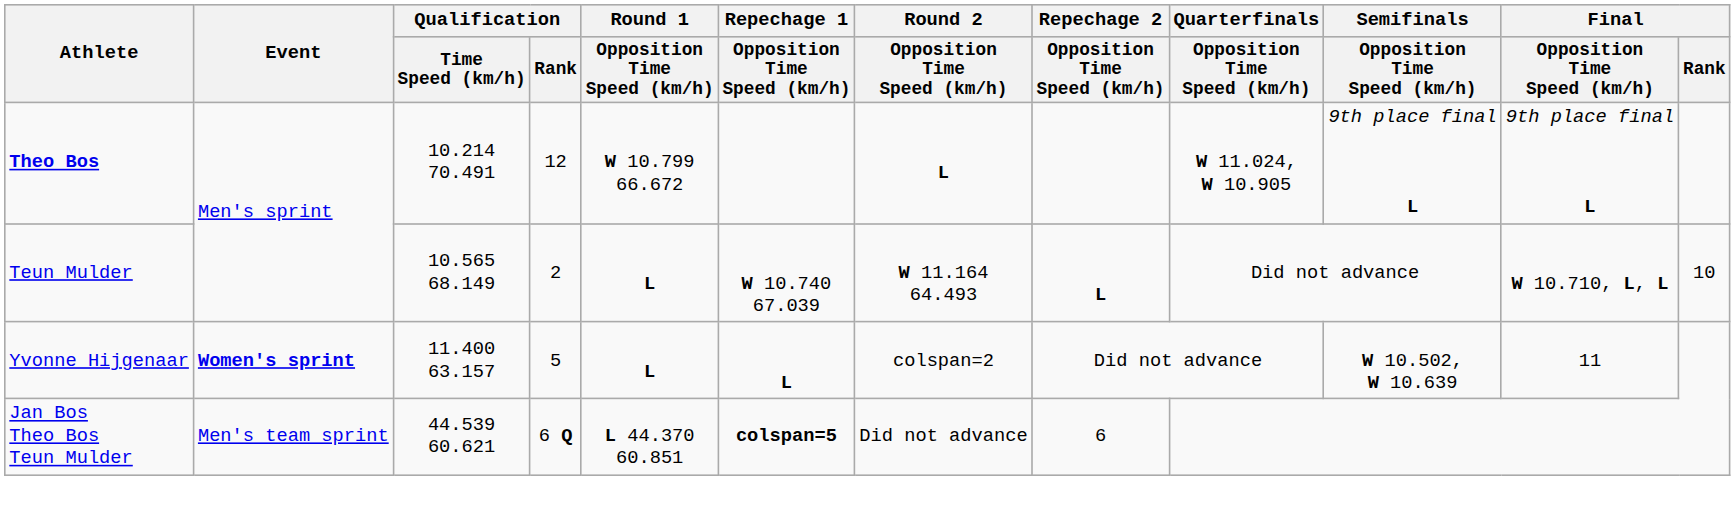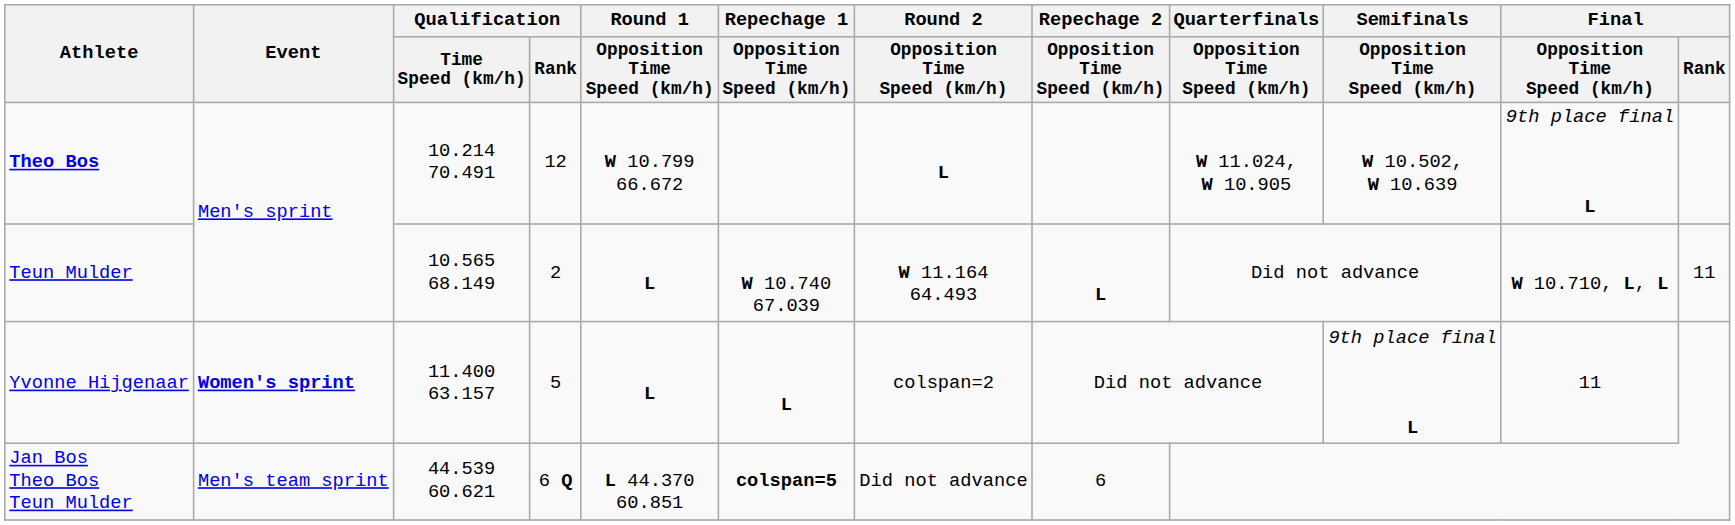(1413, 163) 9th place final L -> (1413, 174) W 10.502, W 10.639
(1704, 273) 10 -> (1704, 273) 11
(1413, 371) W 10.502, W 10.639 -> (1413, 382) 9th place final L
